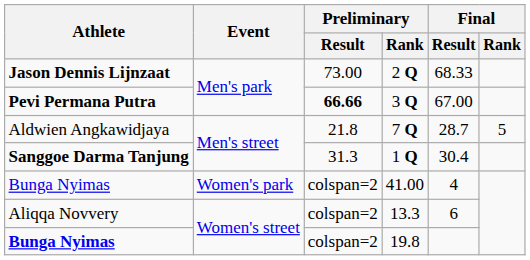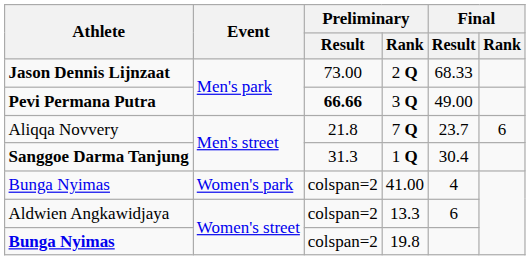(454, 101) 67.00 -> (454, 101) 49.00
(89, 129) Aldwien Angkawidjaya -> (64, 129) Aliqqa Novvery
(454, 129) 28.7 -> (454, 129) 23.7
(502, 129) 5 -> (502, 129) 6
(64, 213) Aliqqa Novvery -> (89, 213) Aldwien Angkawidjaya
